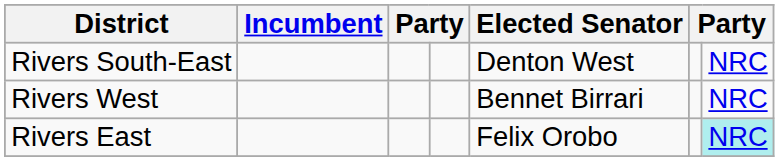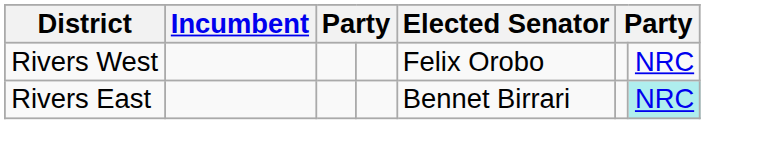- row: (121, 61)
(560, 99) Bennet Birrari -> (474, 61) Felix Orobo
(547, 137) Felix Orobo -> (486, 99) Bennet Birrari
